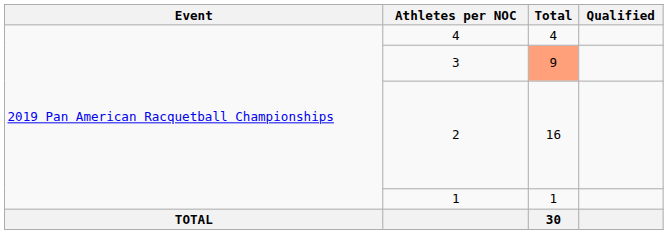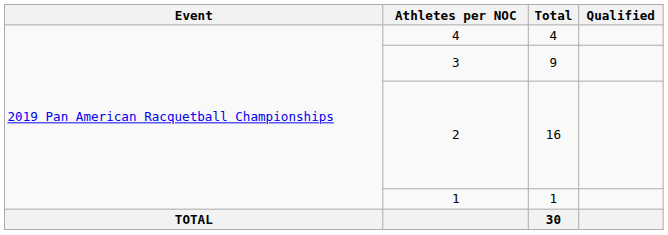(553, 63) lightsalmon background -> (553, 63) no background
